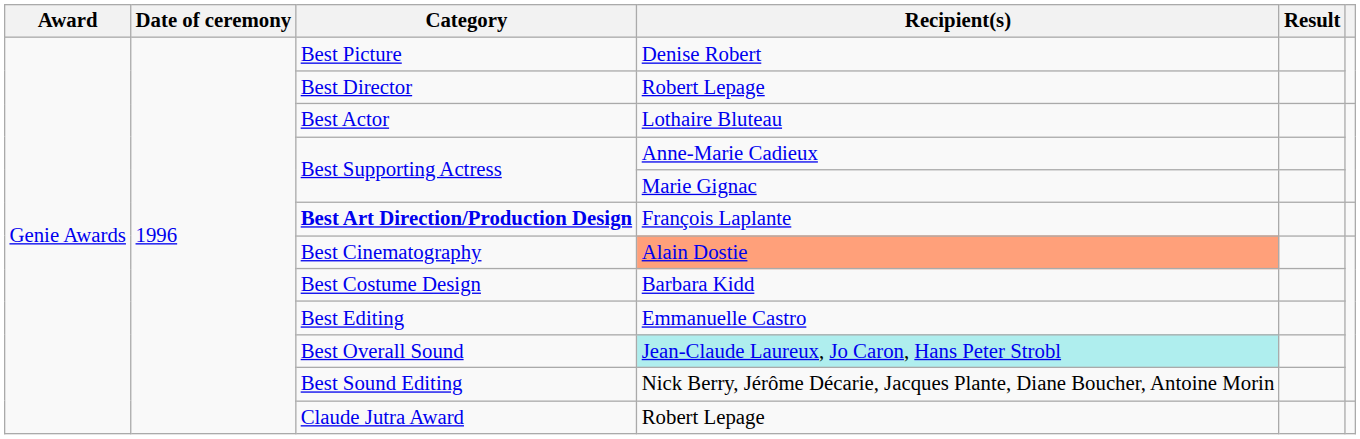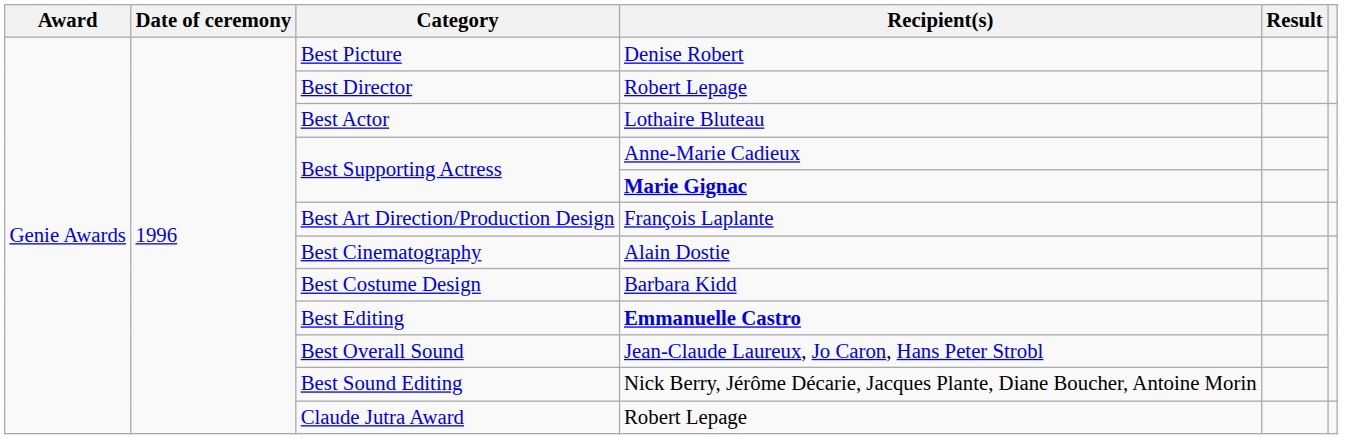(699, 185) normal -> (685, 185) bold
(466, 218) bold -> (458, 218) normal
(695, 251) lightsalmon background -> (677, 251) no background
(724, 317) normal -> (712, 317) bold
(851, 350) paleturquoise background -> (834, 350) no background
